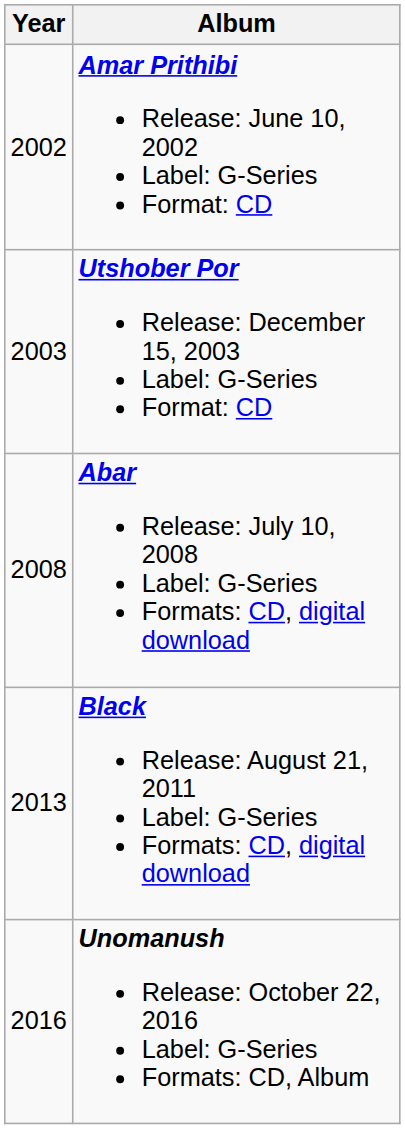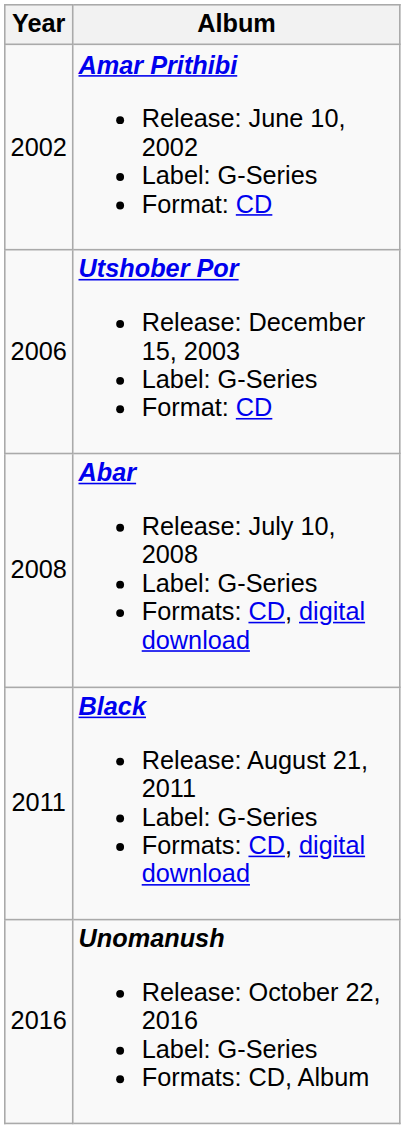(39, 351) 2003 -> (39, 351) 2006
(39, 802) 2013 -> (39, 802) 2011
